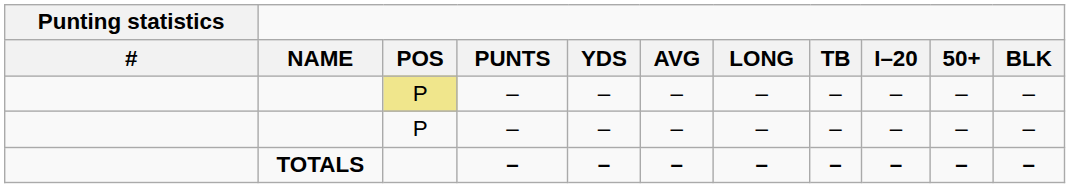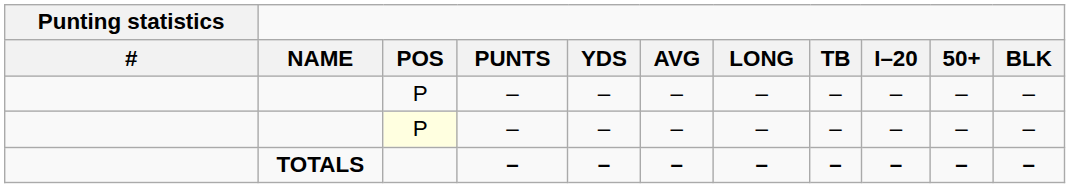(420, 93) khaki background -> (420, 93) no background
(420, 128) no background -> (420, 128) lightyellow background
